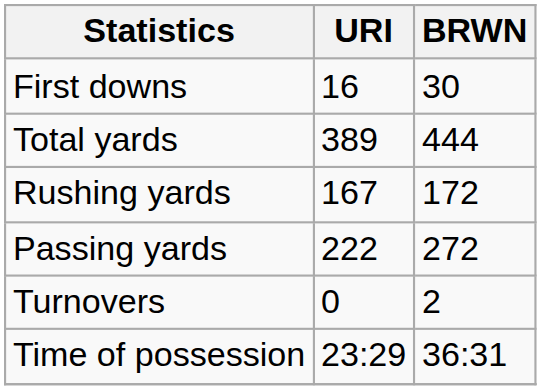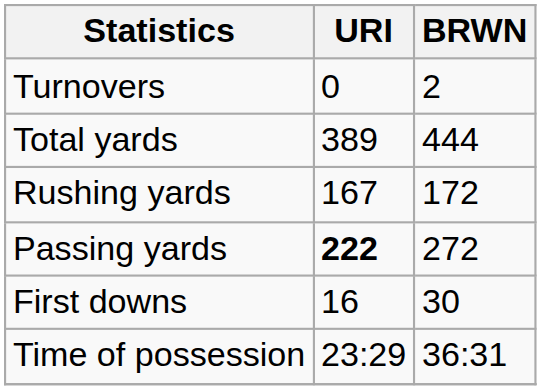rows swapped: (100, 85) <-> (89, 301)
(349, 247) normal -> (349, 247) bold
